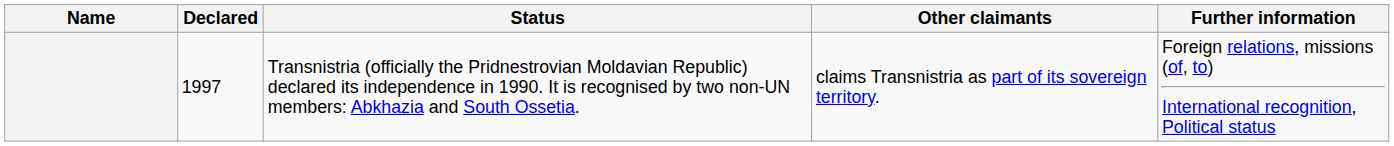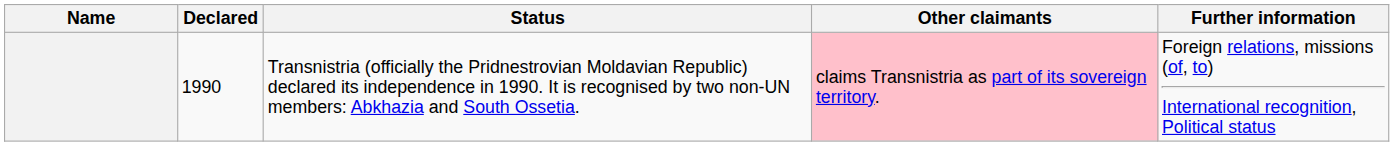(201, 86) 1997 -> (201, 86) 1990
(981, 86) no background -> (981, 86) pink background
